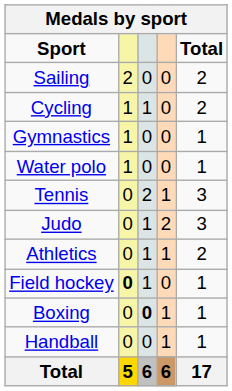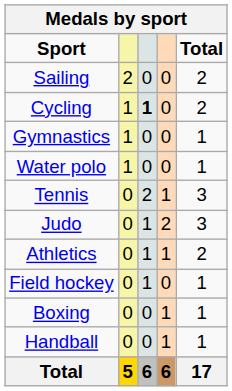(147, 107) normal -> (147, 107) bold
(128, 283) bold -> (128, 283) normal
(147, 313) bold -> (147, 313) normal
